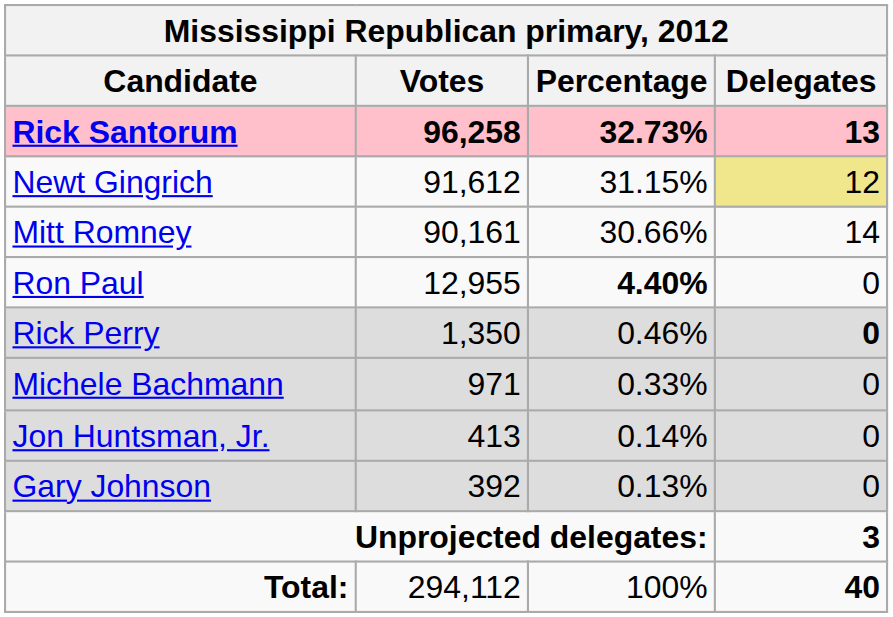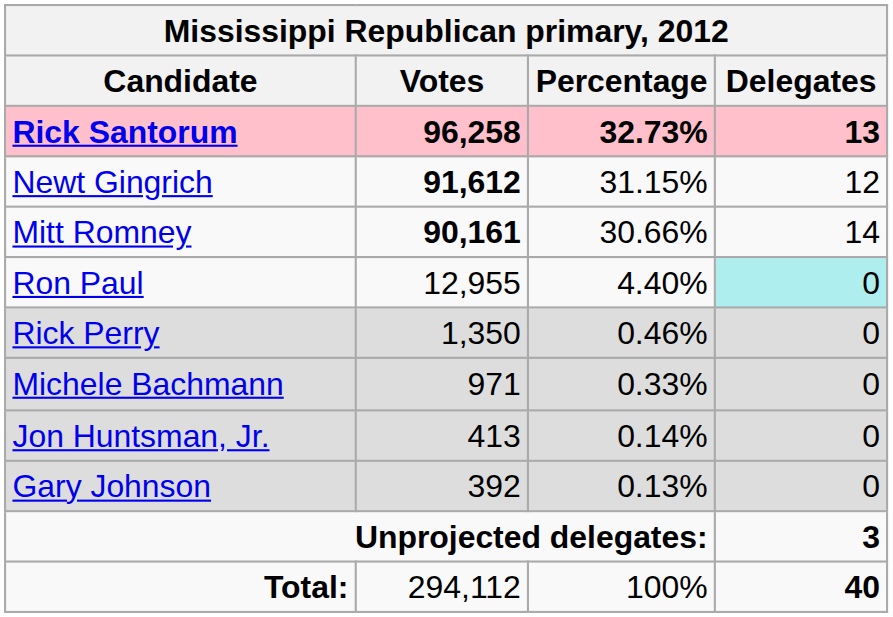(472, 182) normal -> (472, 182) bold
(862, 182) khaki background -> (862, 182) no background
(472, 233) normal -> (472, 233) bold
(662, 283) bold -> (662, 283) normal
(871, 283) no background -> (871, 283) paleturquoise background
(871, 334) bold -> (871, 334) normal
